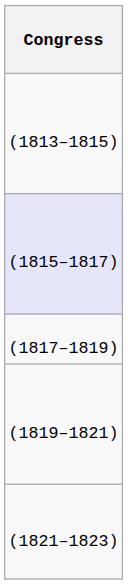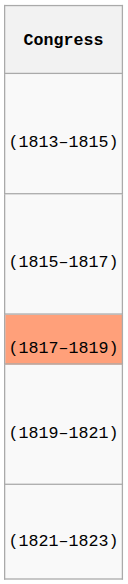(64, 263) lavender background -> (64, 263) no background
(64, 349) no background -> (64, 349) lightsalmon background
